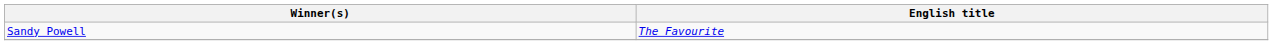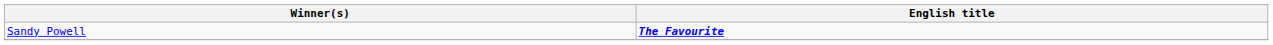(681, 31) normal -> (681, 31) bold
